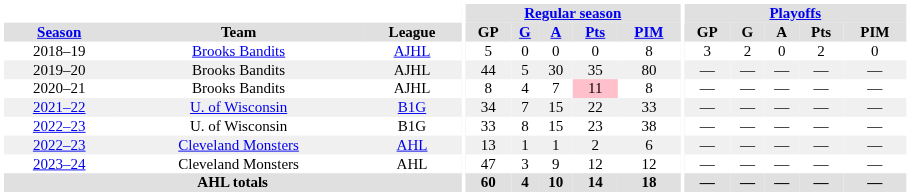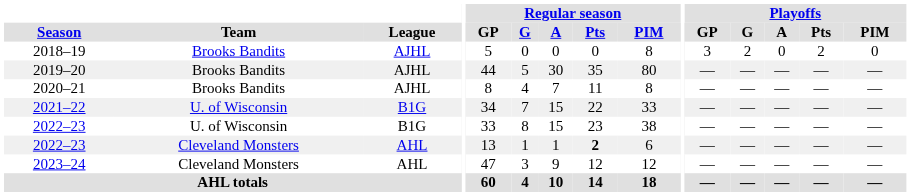(595, 88) pink background -> (595, 88) no background
(595, 145) normal -> (595, 145) bold
